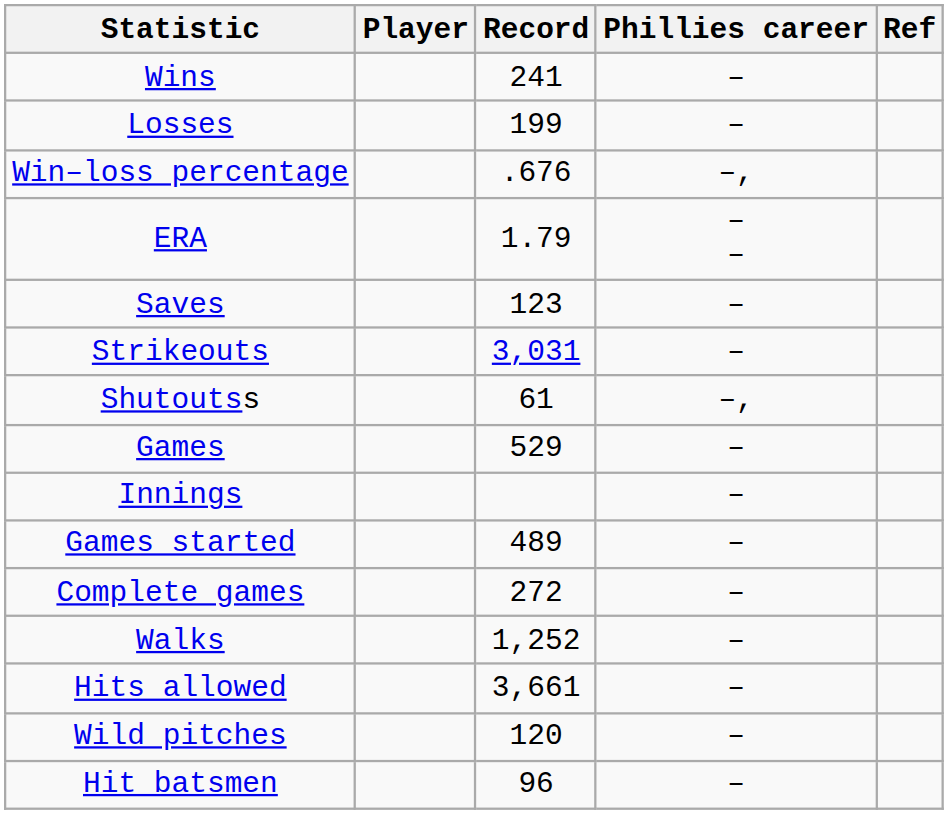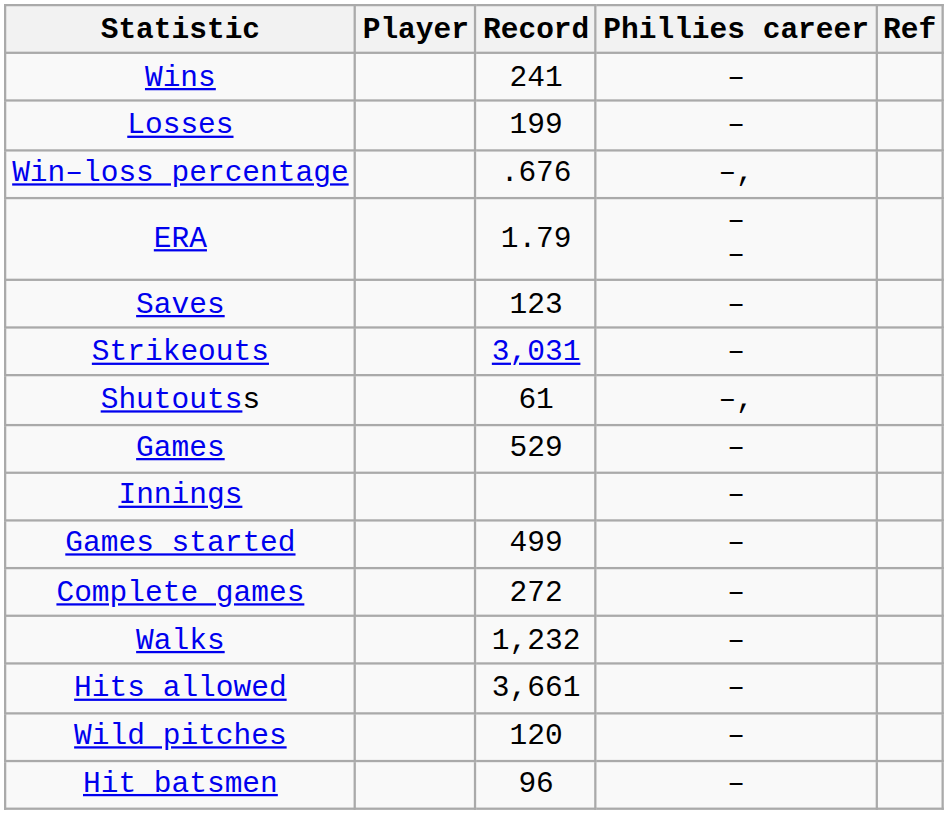(536, 544) 489 -> (536, 544) 499
(536, 640) 1,252 -> (536, 640) 1,232
